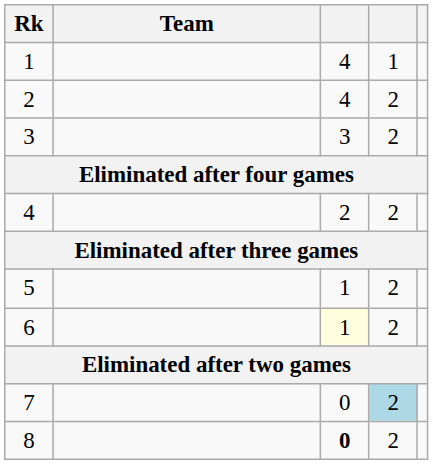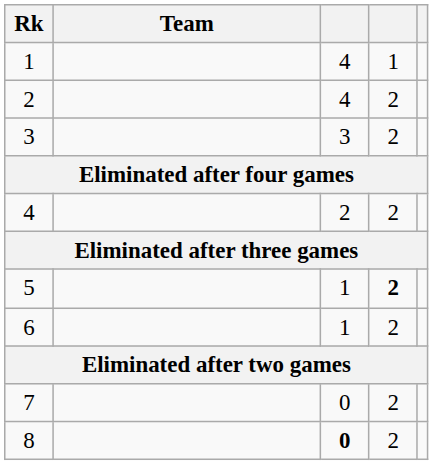(393, 288) normal -> (393, 288) bold
(345, 326) lightyellow background -> (345, 326) no background
(393, 402) lightblue background -> (393, 402) no background
